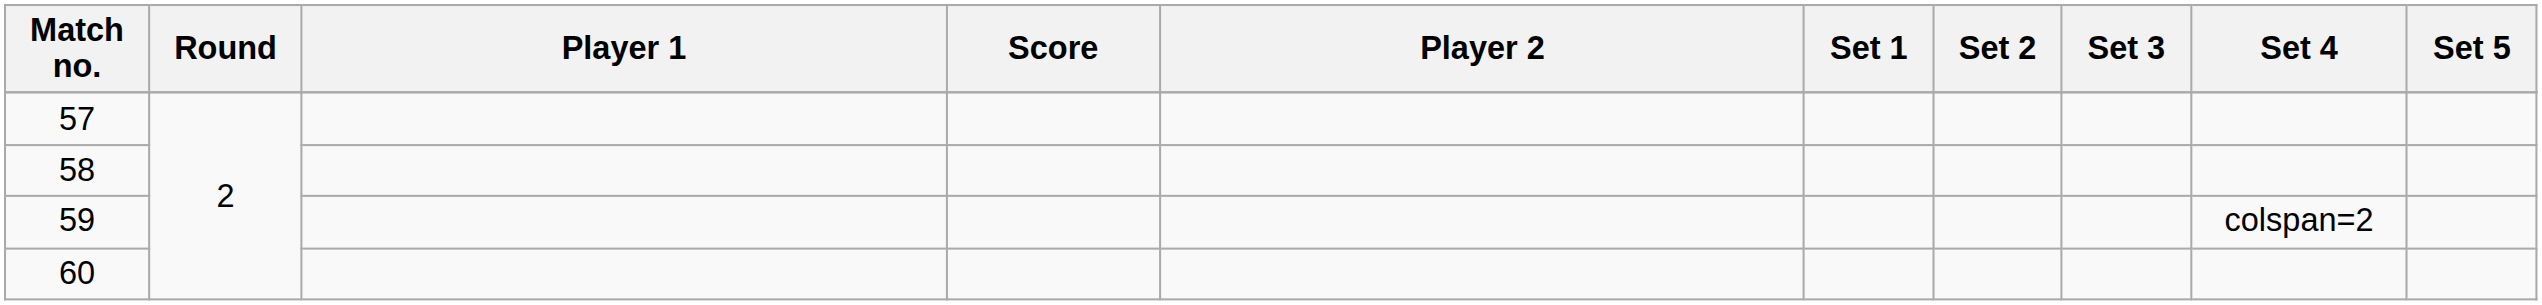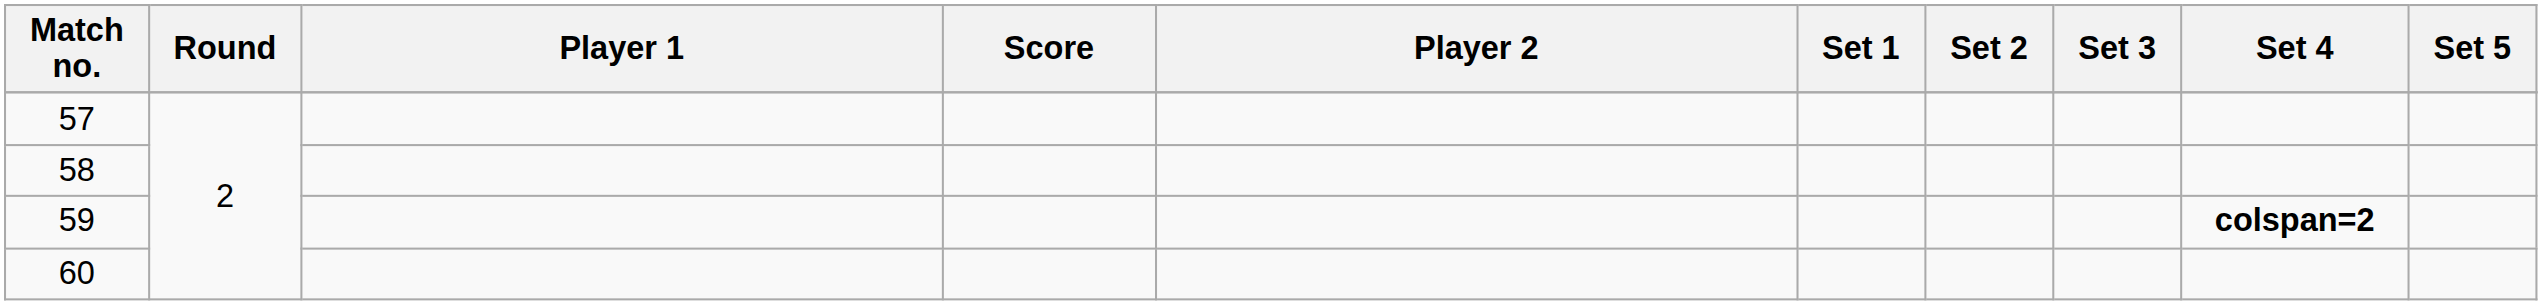(2299, 221) normal -> (2295, 221) bold
